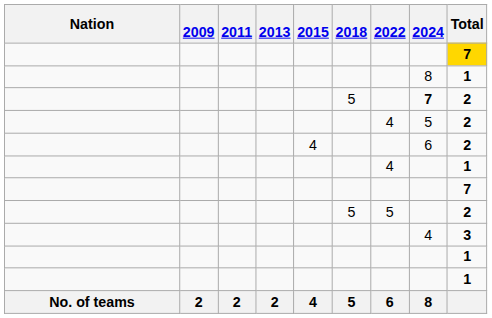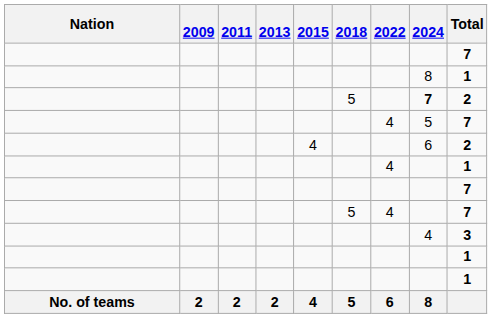(467, 55) gold background -> (467, 55) no background
(467, 122) 2 -> (467, 122) 7
(390, 212) 5 -> (390, 212) 4
(467, 212) 2 -> (467, 212) 7
